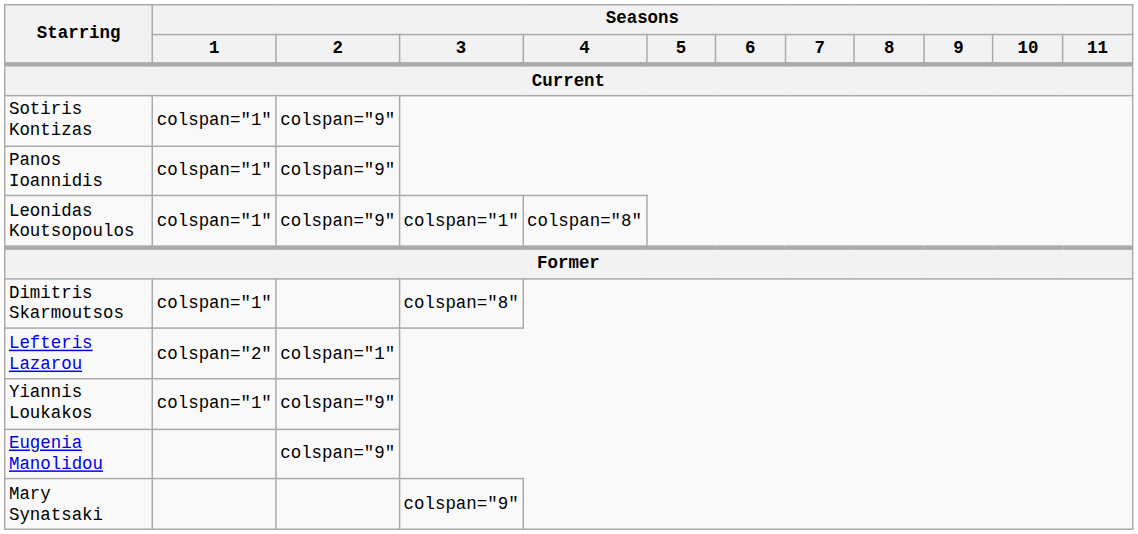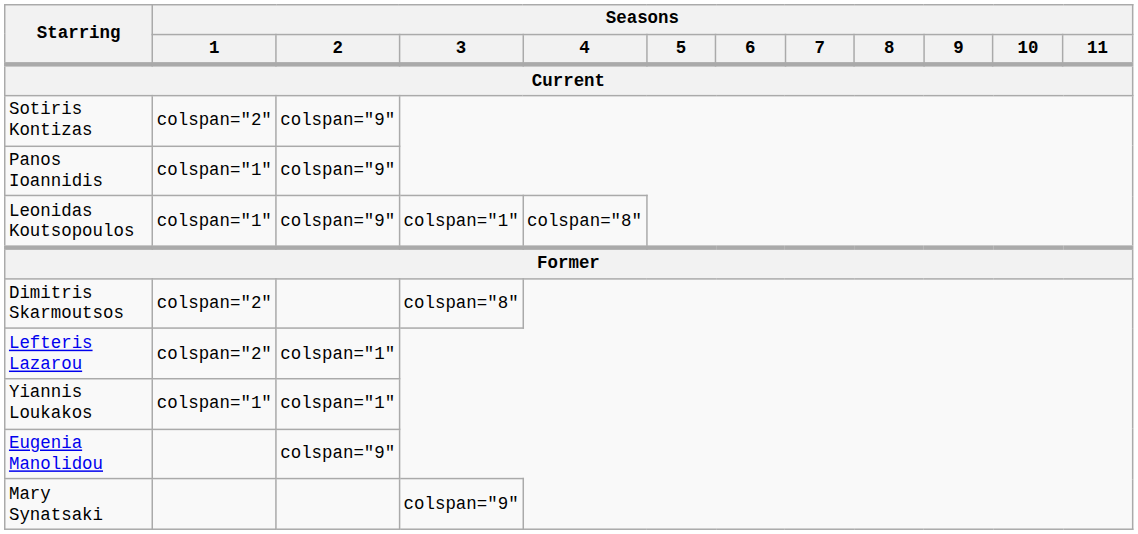(214, 120) colspan="1" -> (214, 120) colspan="2"
(214, 303) colspan="1" -> (214, 303) colspan="2"
(338, 403) colspan="9" -> (338, 403) colspan="1"
